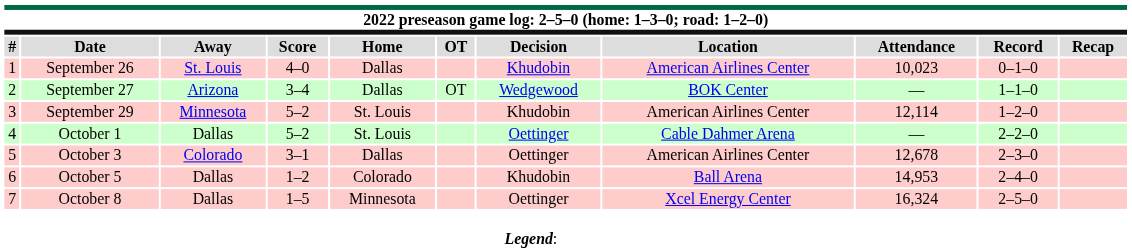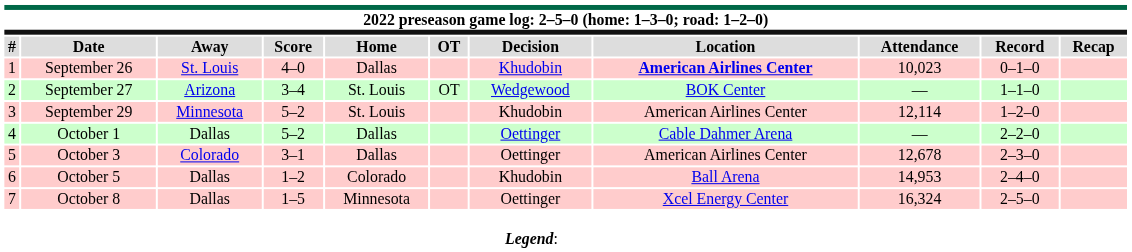(728, 68) normal -> (725, 68) bold
(382, 90) Dallas -> (377, 90) St. Louis
(382, 133) St. Louis -> (377, 133) Dallas
